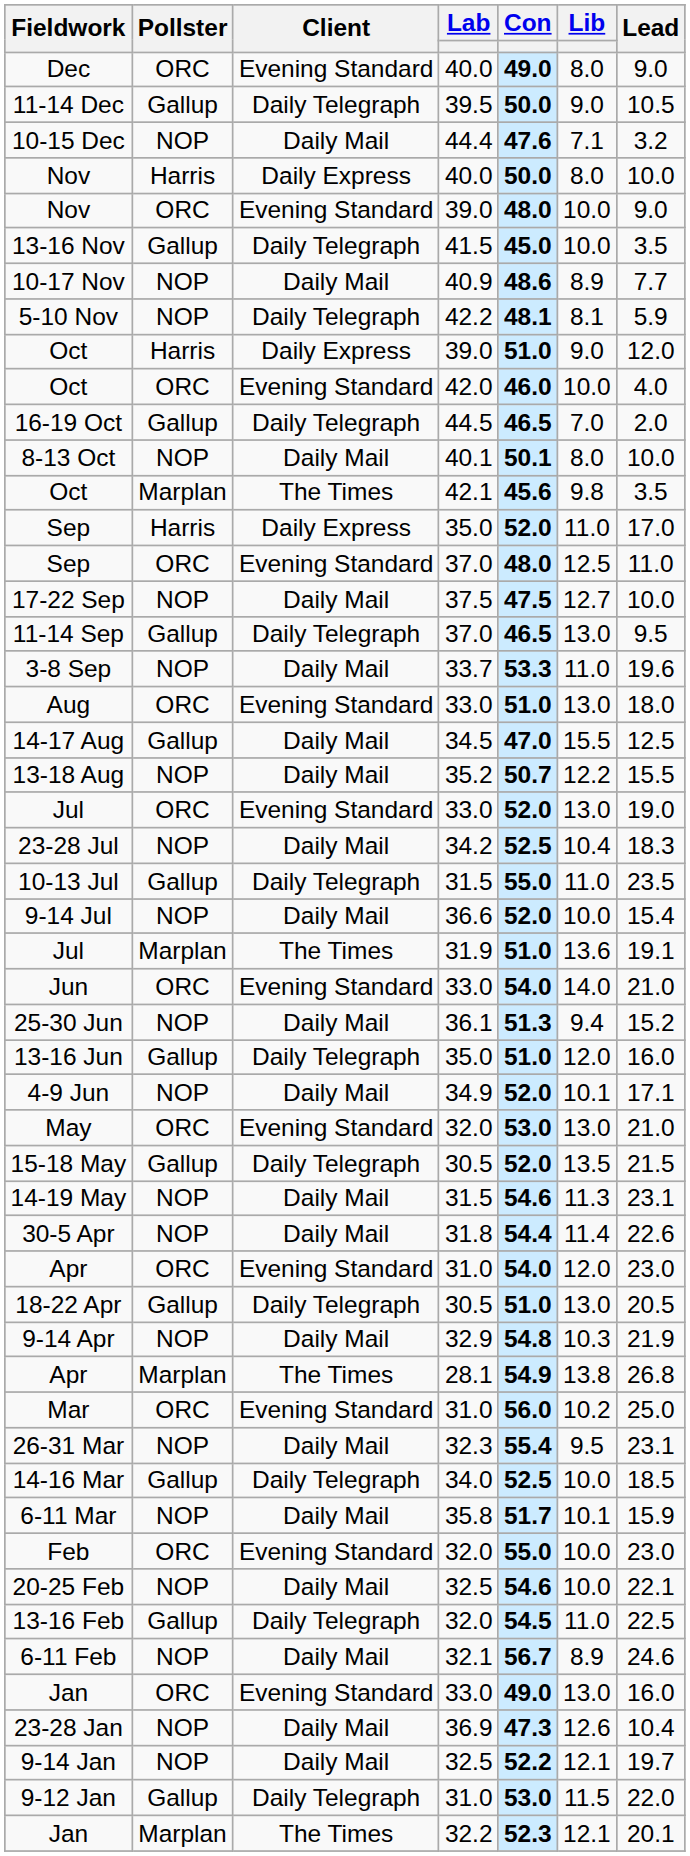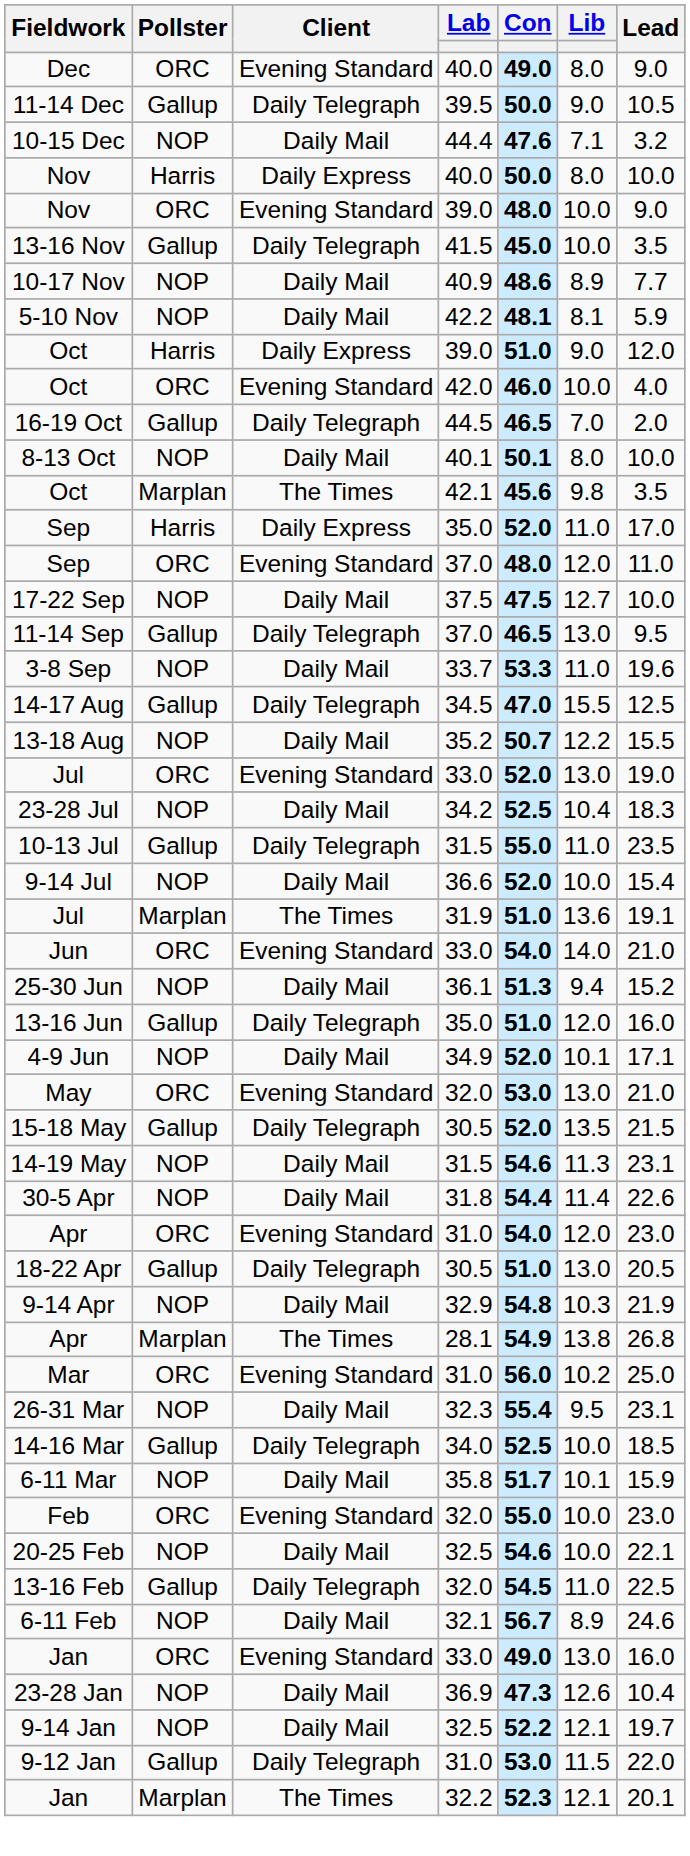(336, 317) Daily Telegraph -> (336, 317) Daily Mail
(587, 563) 12.5 -> (587, 563) 12.0
- row: (68, 705)
(336, 740) Daily Mail -> (336, 705) Daily Telegraph
